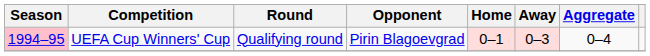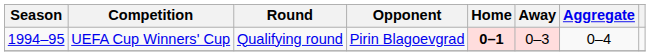(36, 39) pink background -> (36, 39) no background
(491, 39) normal -> (491, 39) bold
